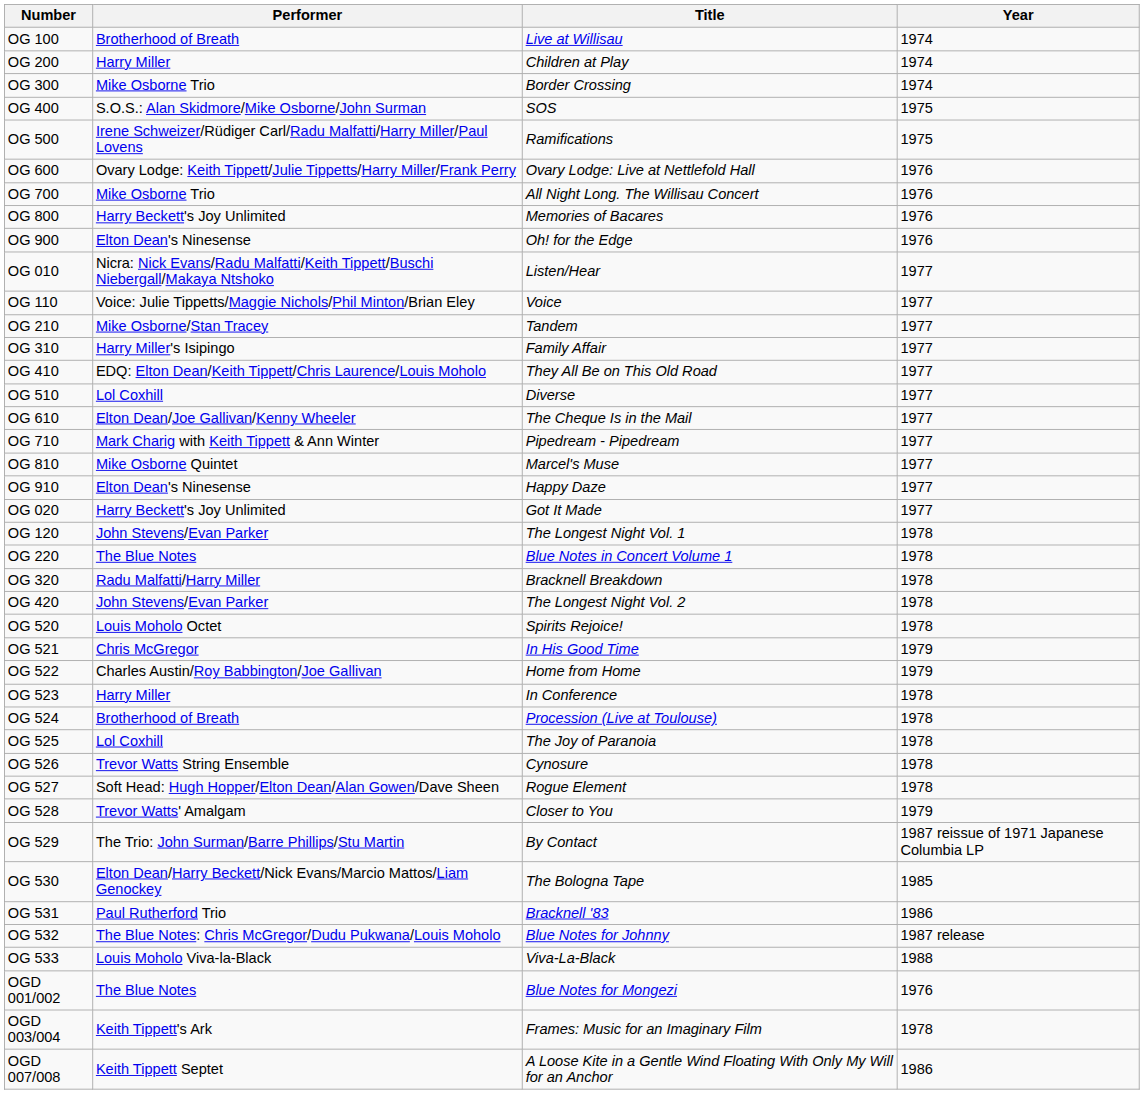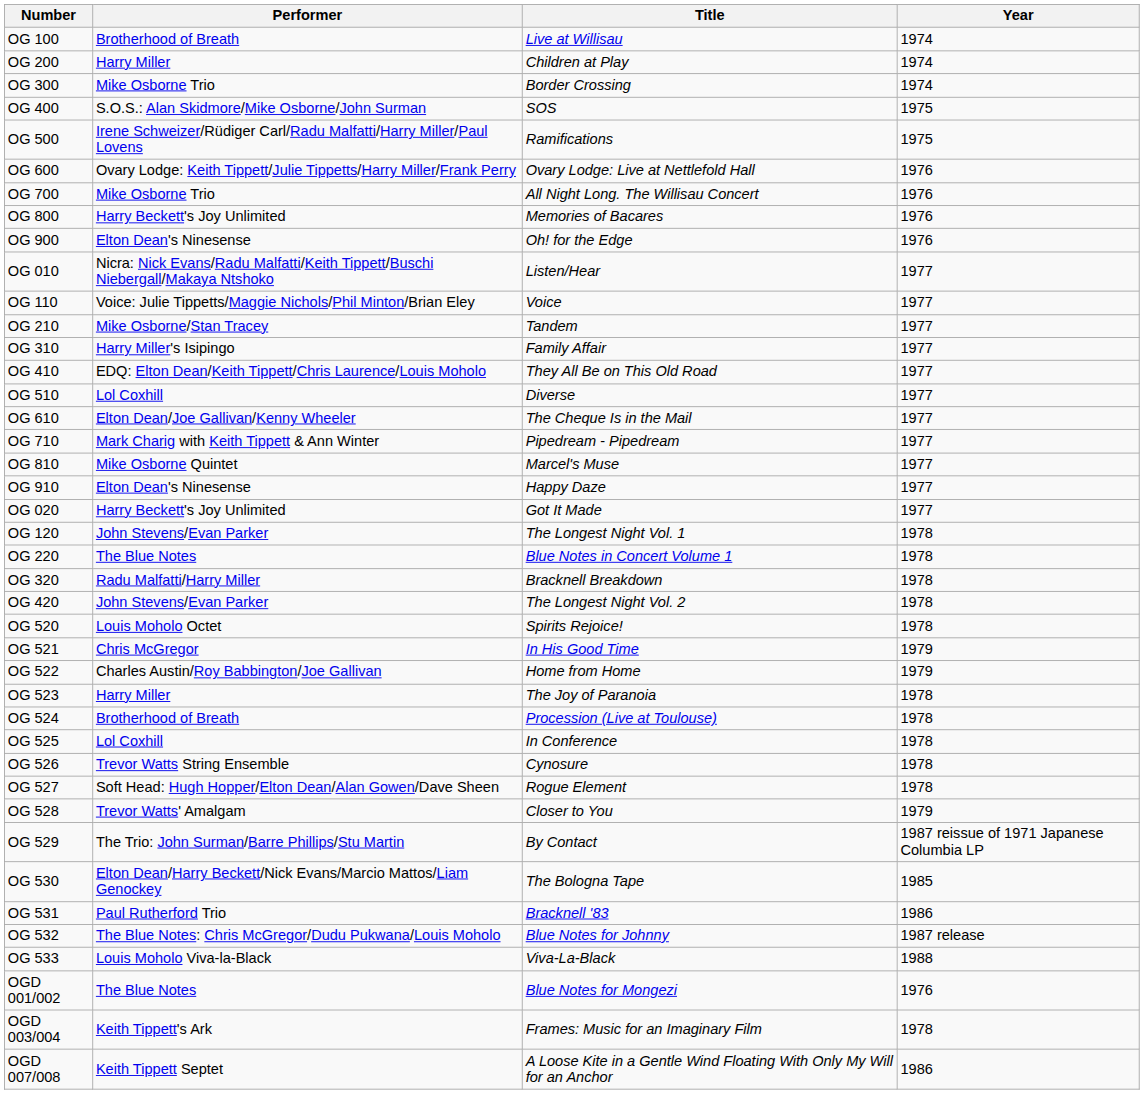(571, 695) In Conference -> (591, 695) The Joy of Paranoia
(591, 741) The Joy of Paranoia -> (571, 741) In Conference
